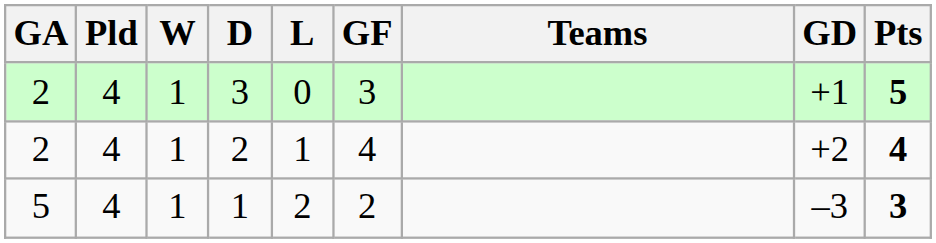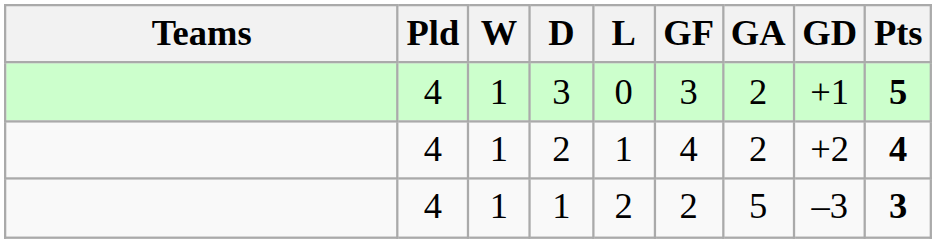columns swapped: (597, 33) <-> (41, 33)
